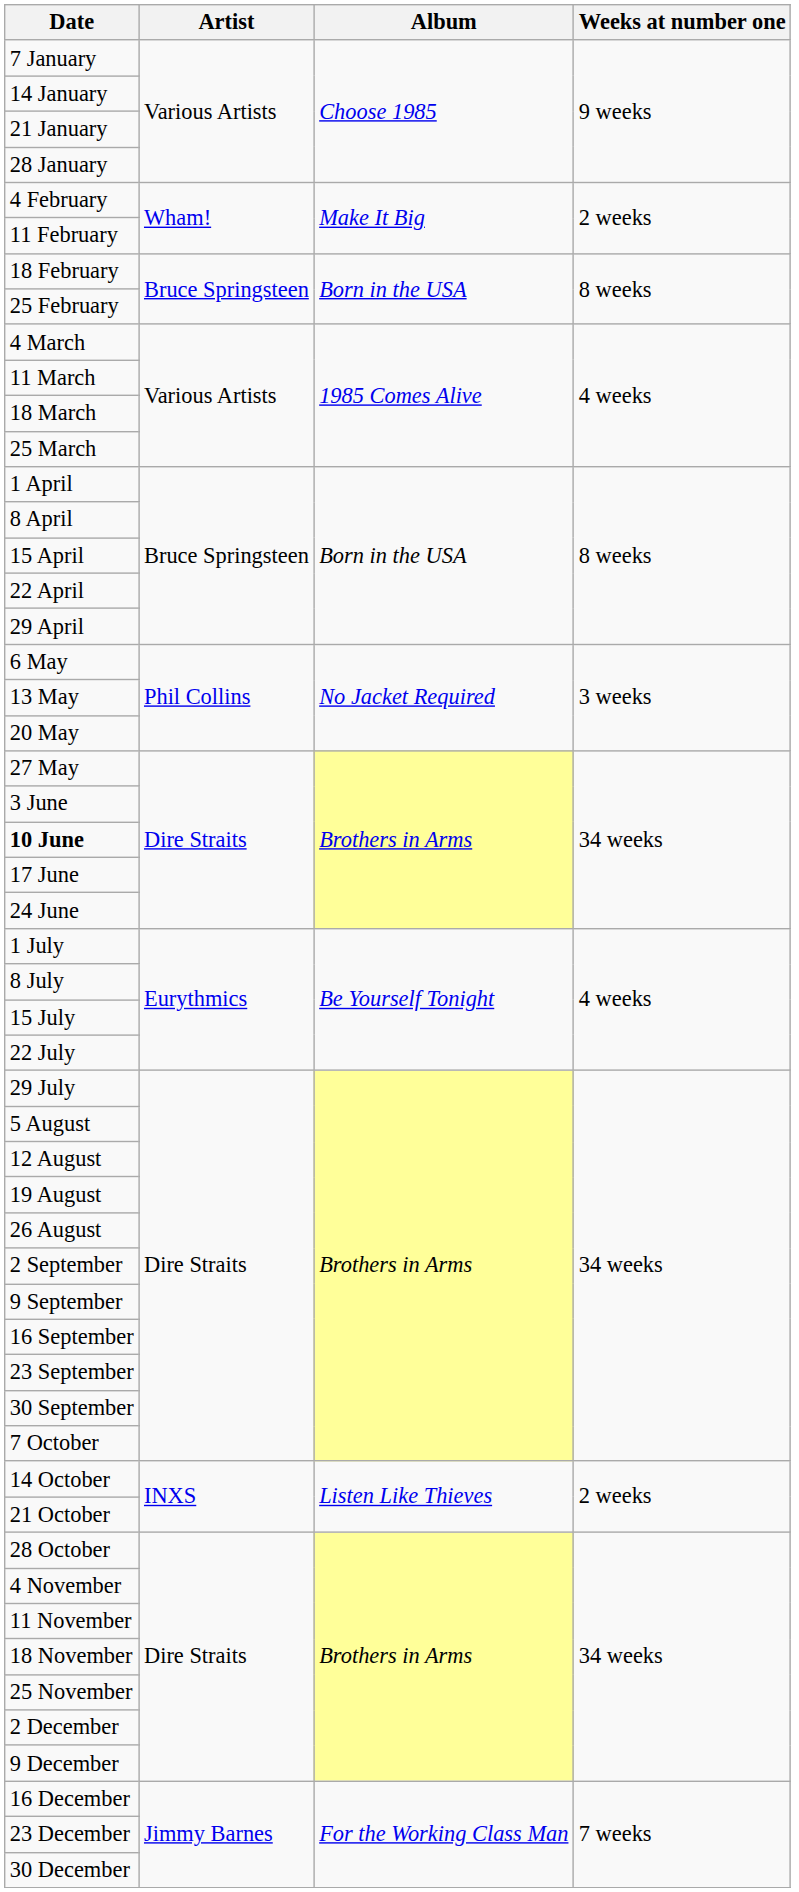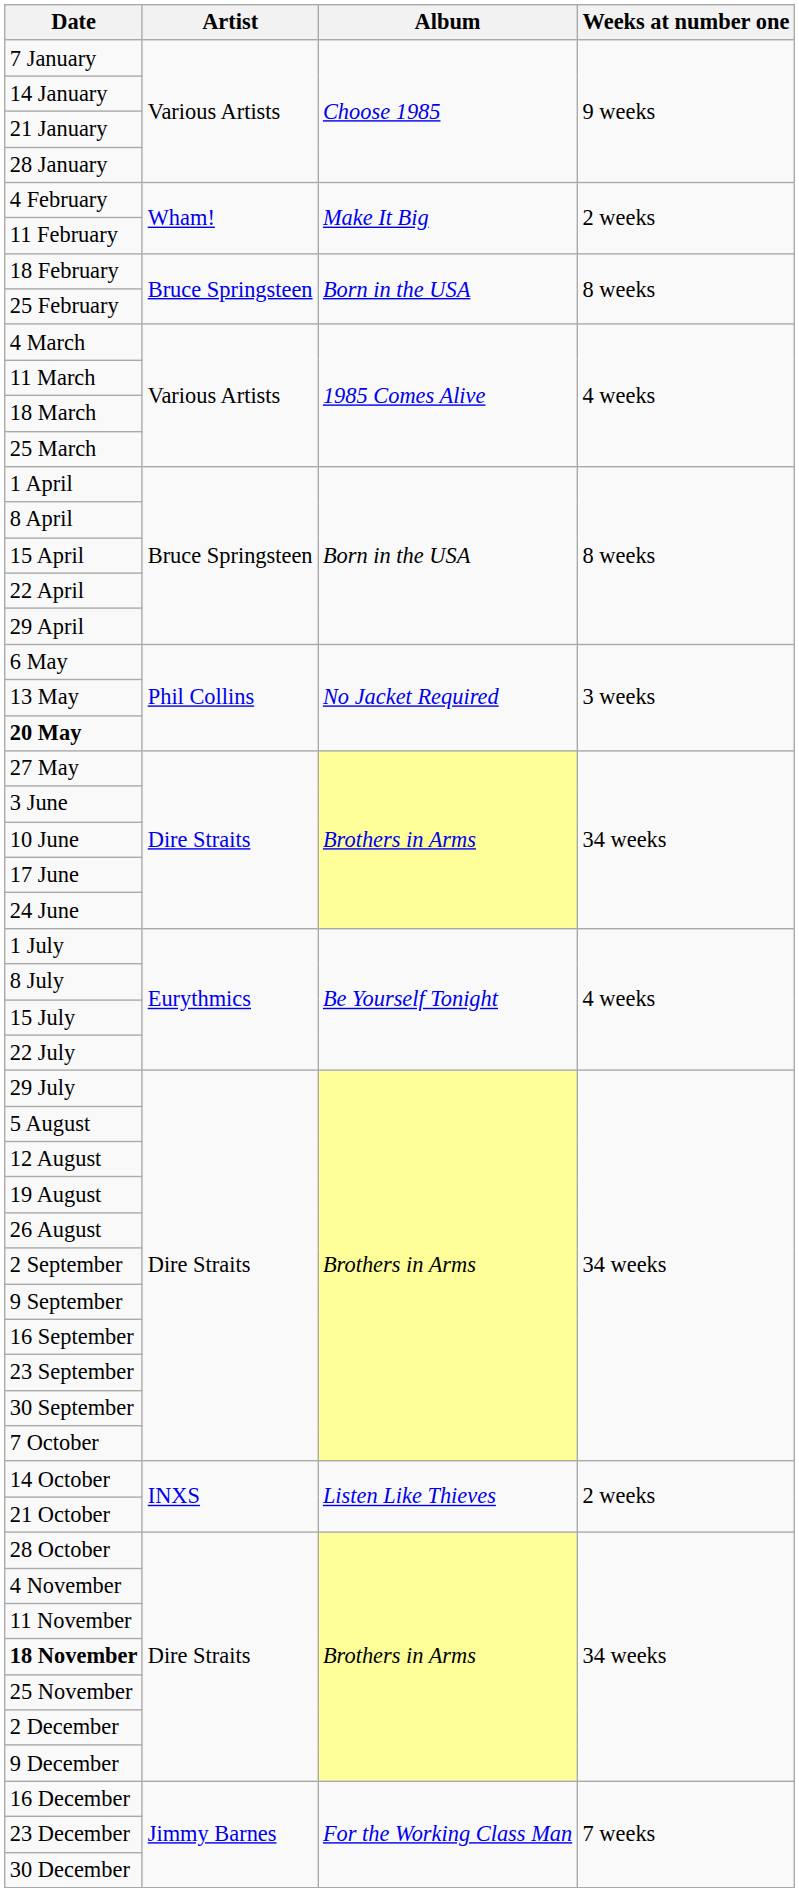(44, 732) normal -> (46, 732) bold
(47, 839) bold -> (44, 839) normal
(71, 1656) normal -> (74, 1656) bold
